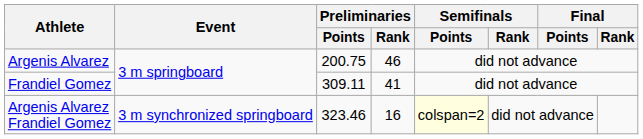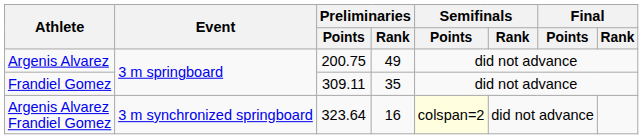(393, 61) 46 -> (393, 61) 49
(393, 84) 41 -> (393, 84) 35
(344, 115) 323.46 -> (344, 115) 323.64
